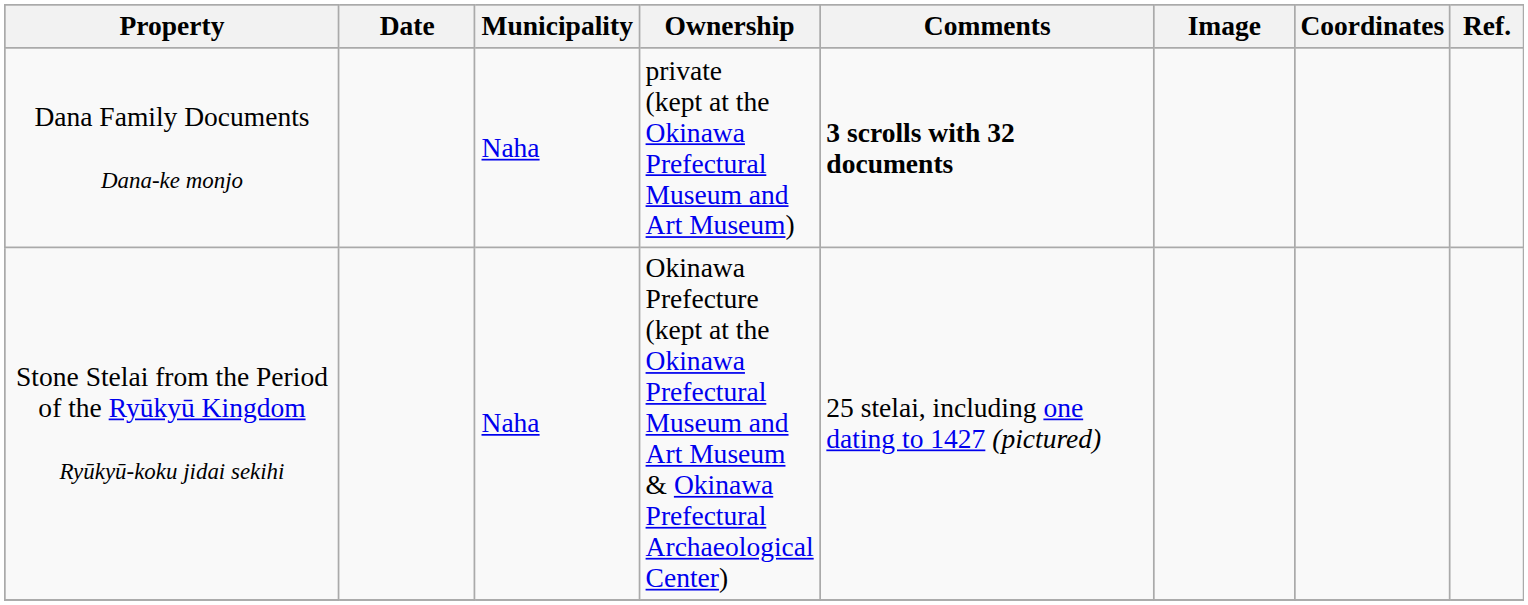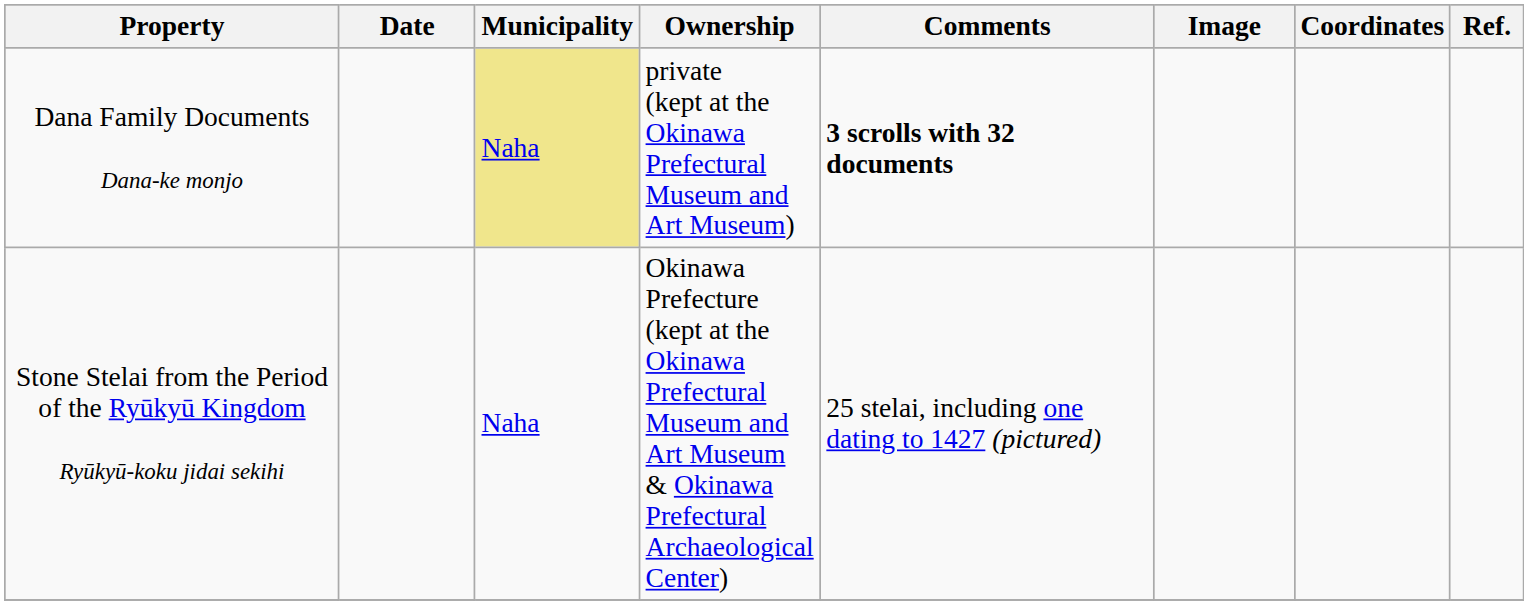(511, 147) no background -> (511, 147) khaki background
